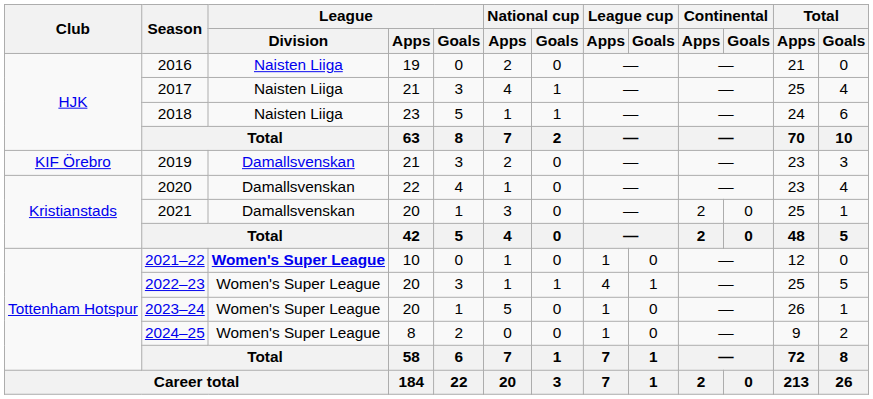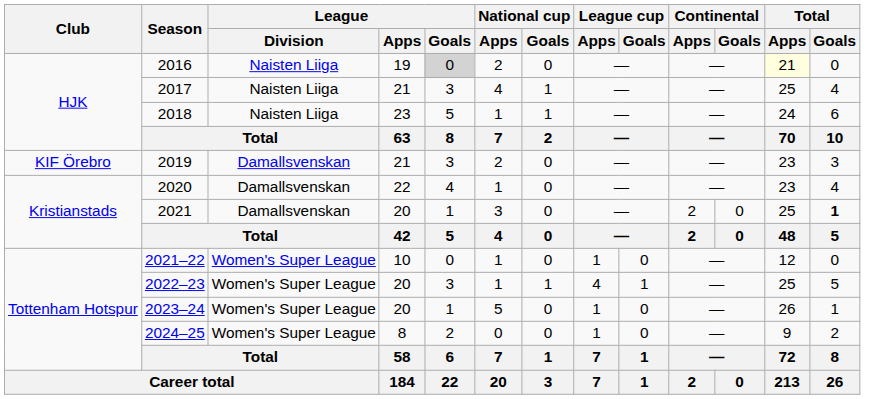(459, 65) no background -> (450, 65) lightgrey background
(796, 65) no background -> (787, 65) lightyellow background
(844, 211) normal -> (835, 211) bold
(298, 260) bold -> (294, 260) normal
